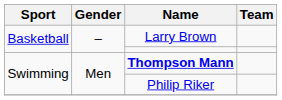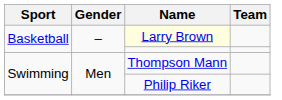(181, 36) no background -> (177, 36) lightyellow background
(181, 63) bold -> (177, 63) normal
